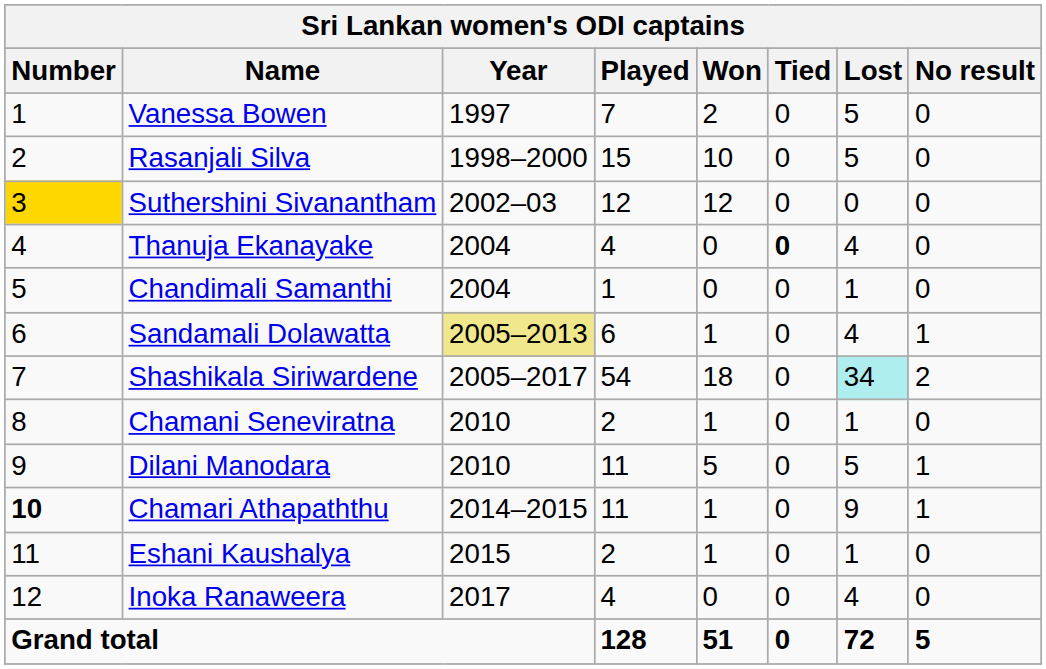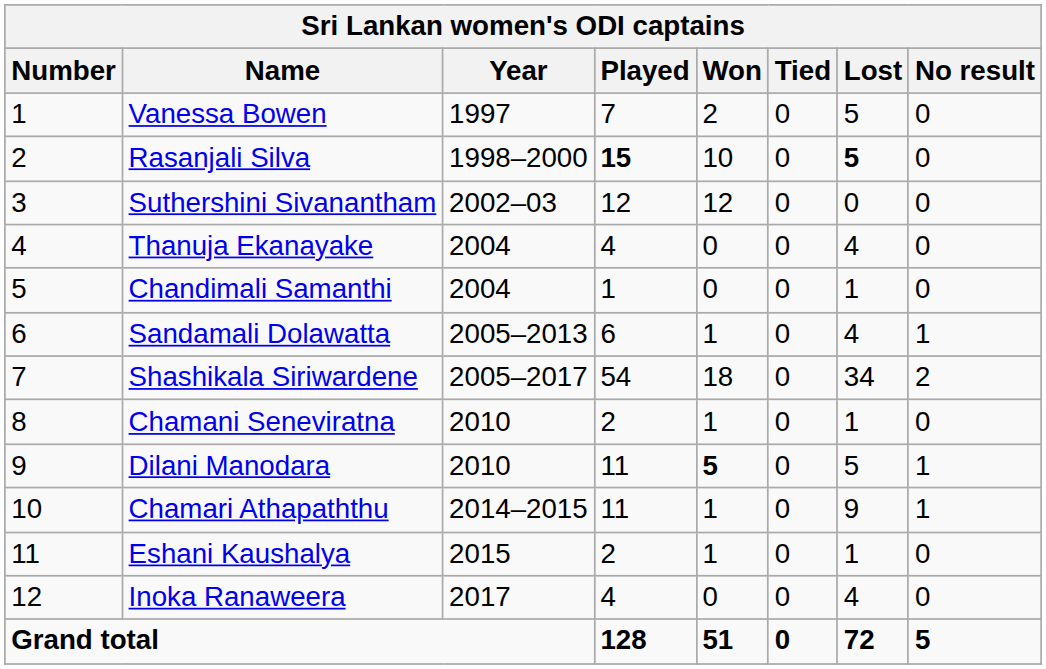(616, 158) normal -> (616, 158) bold
(852, 158) normal -> (852, 158) bold
(19, 202) gold background -> (19, 202) no background
(782, 245) bold -> (782, 245) normal
(518, 333) khaki background -> (518, 333) no background
(859, 377) paleturquoise background -> (859, 377) no background
(710, 465) normal -> (710, 465) bold
(27, 509) bold -> (27, 509) normal
